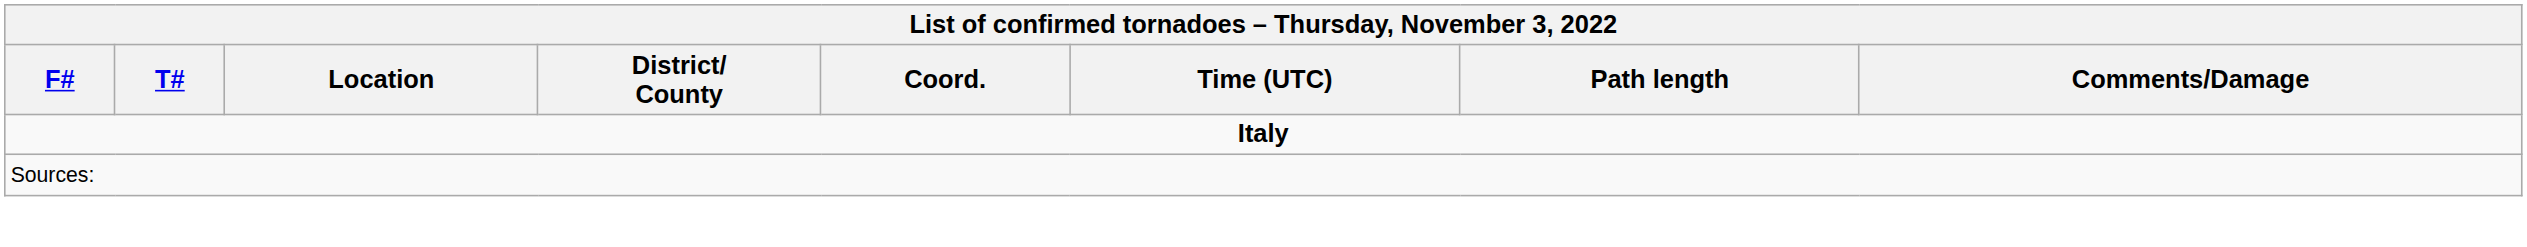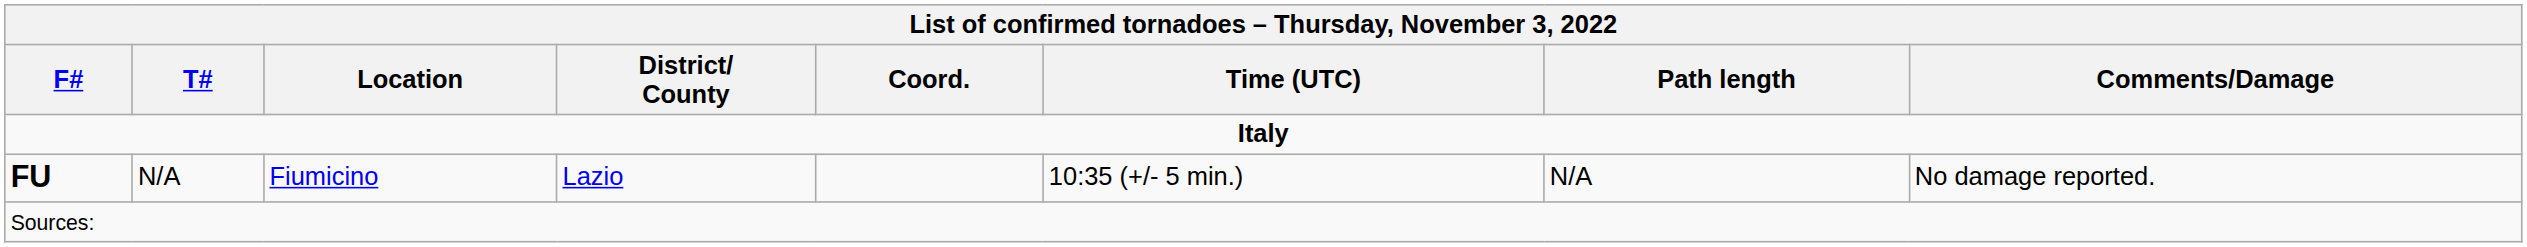+ row: (31, 177)
